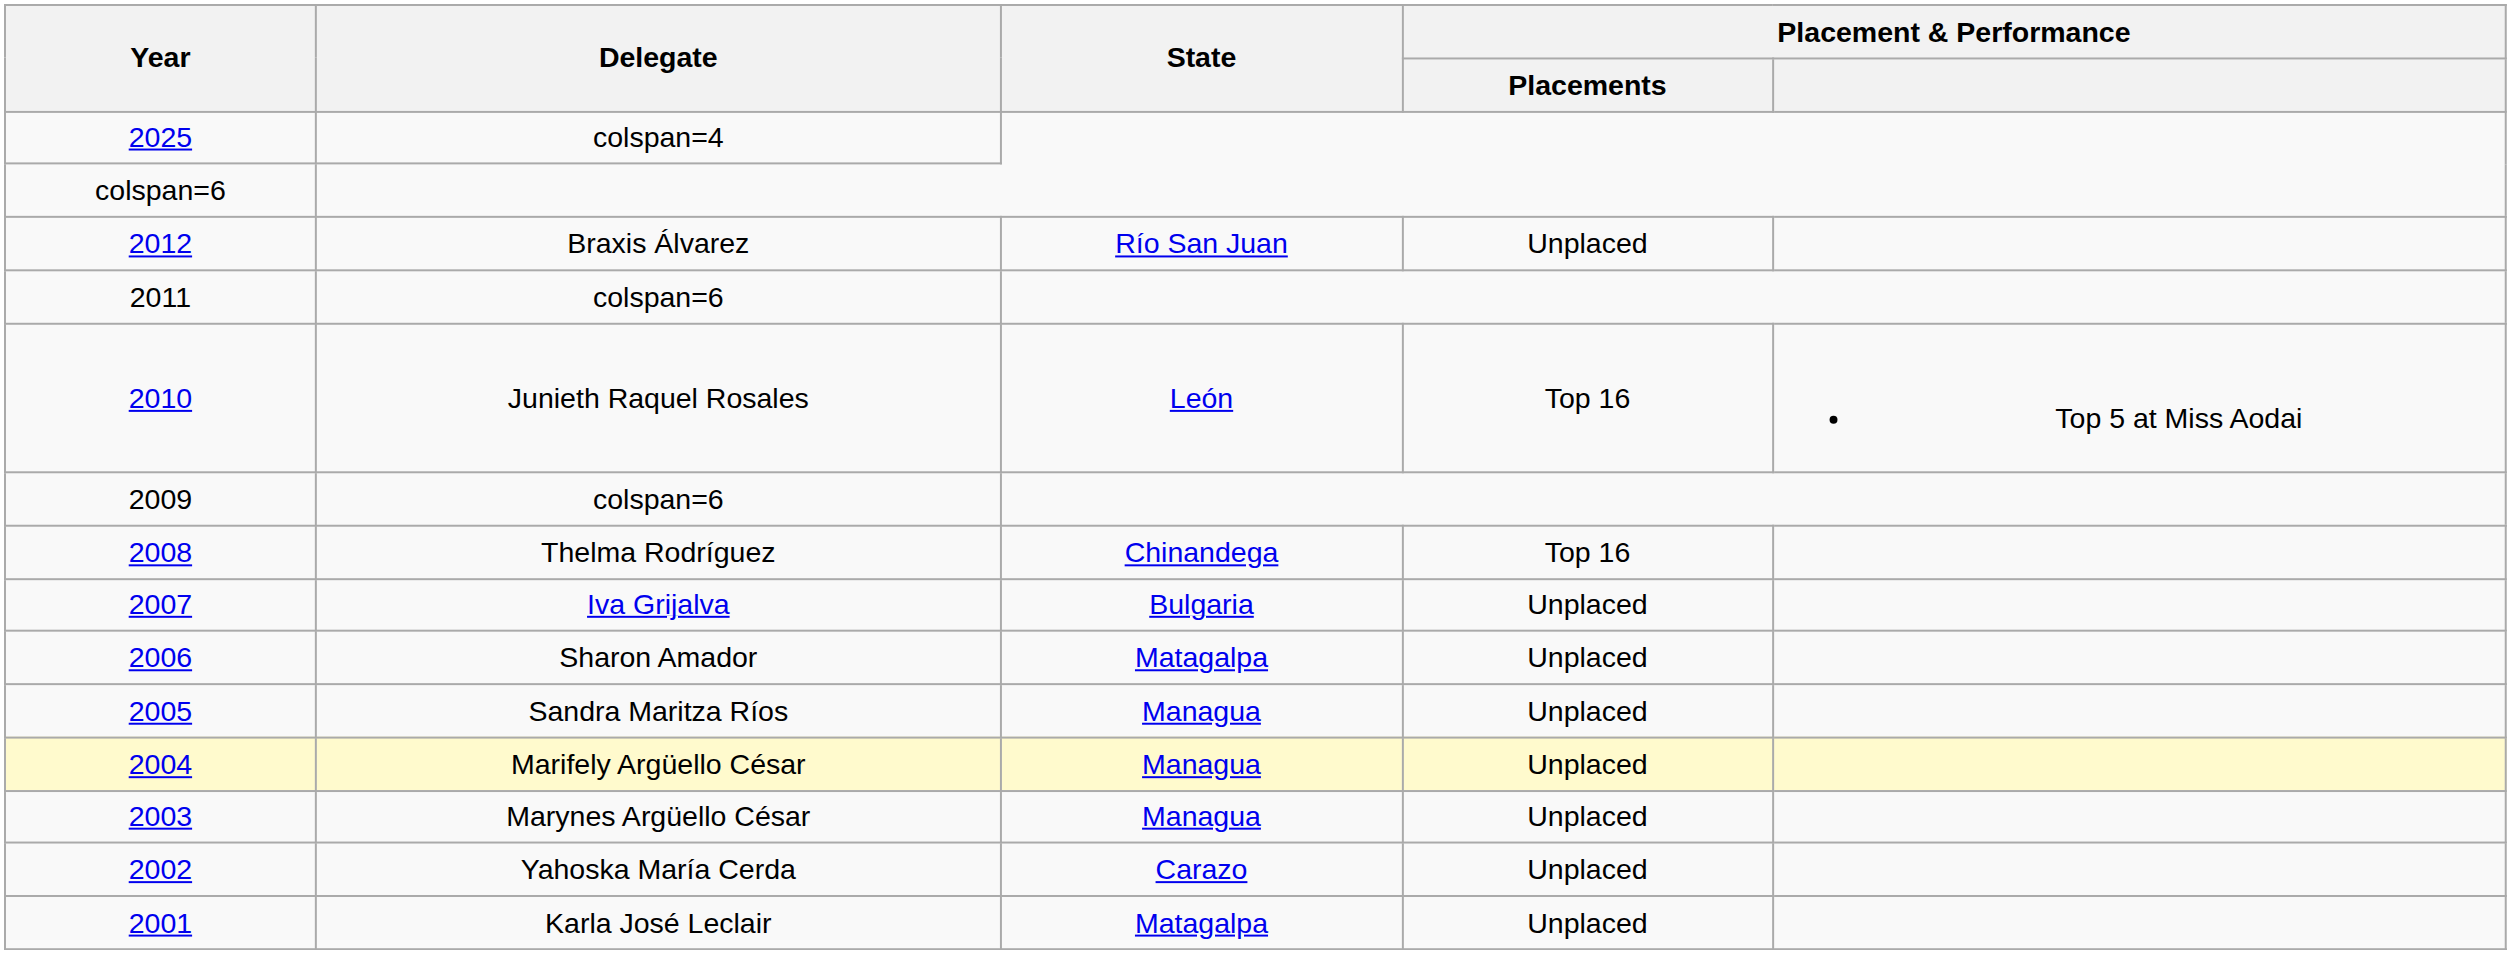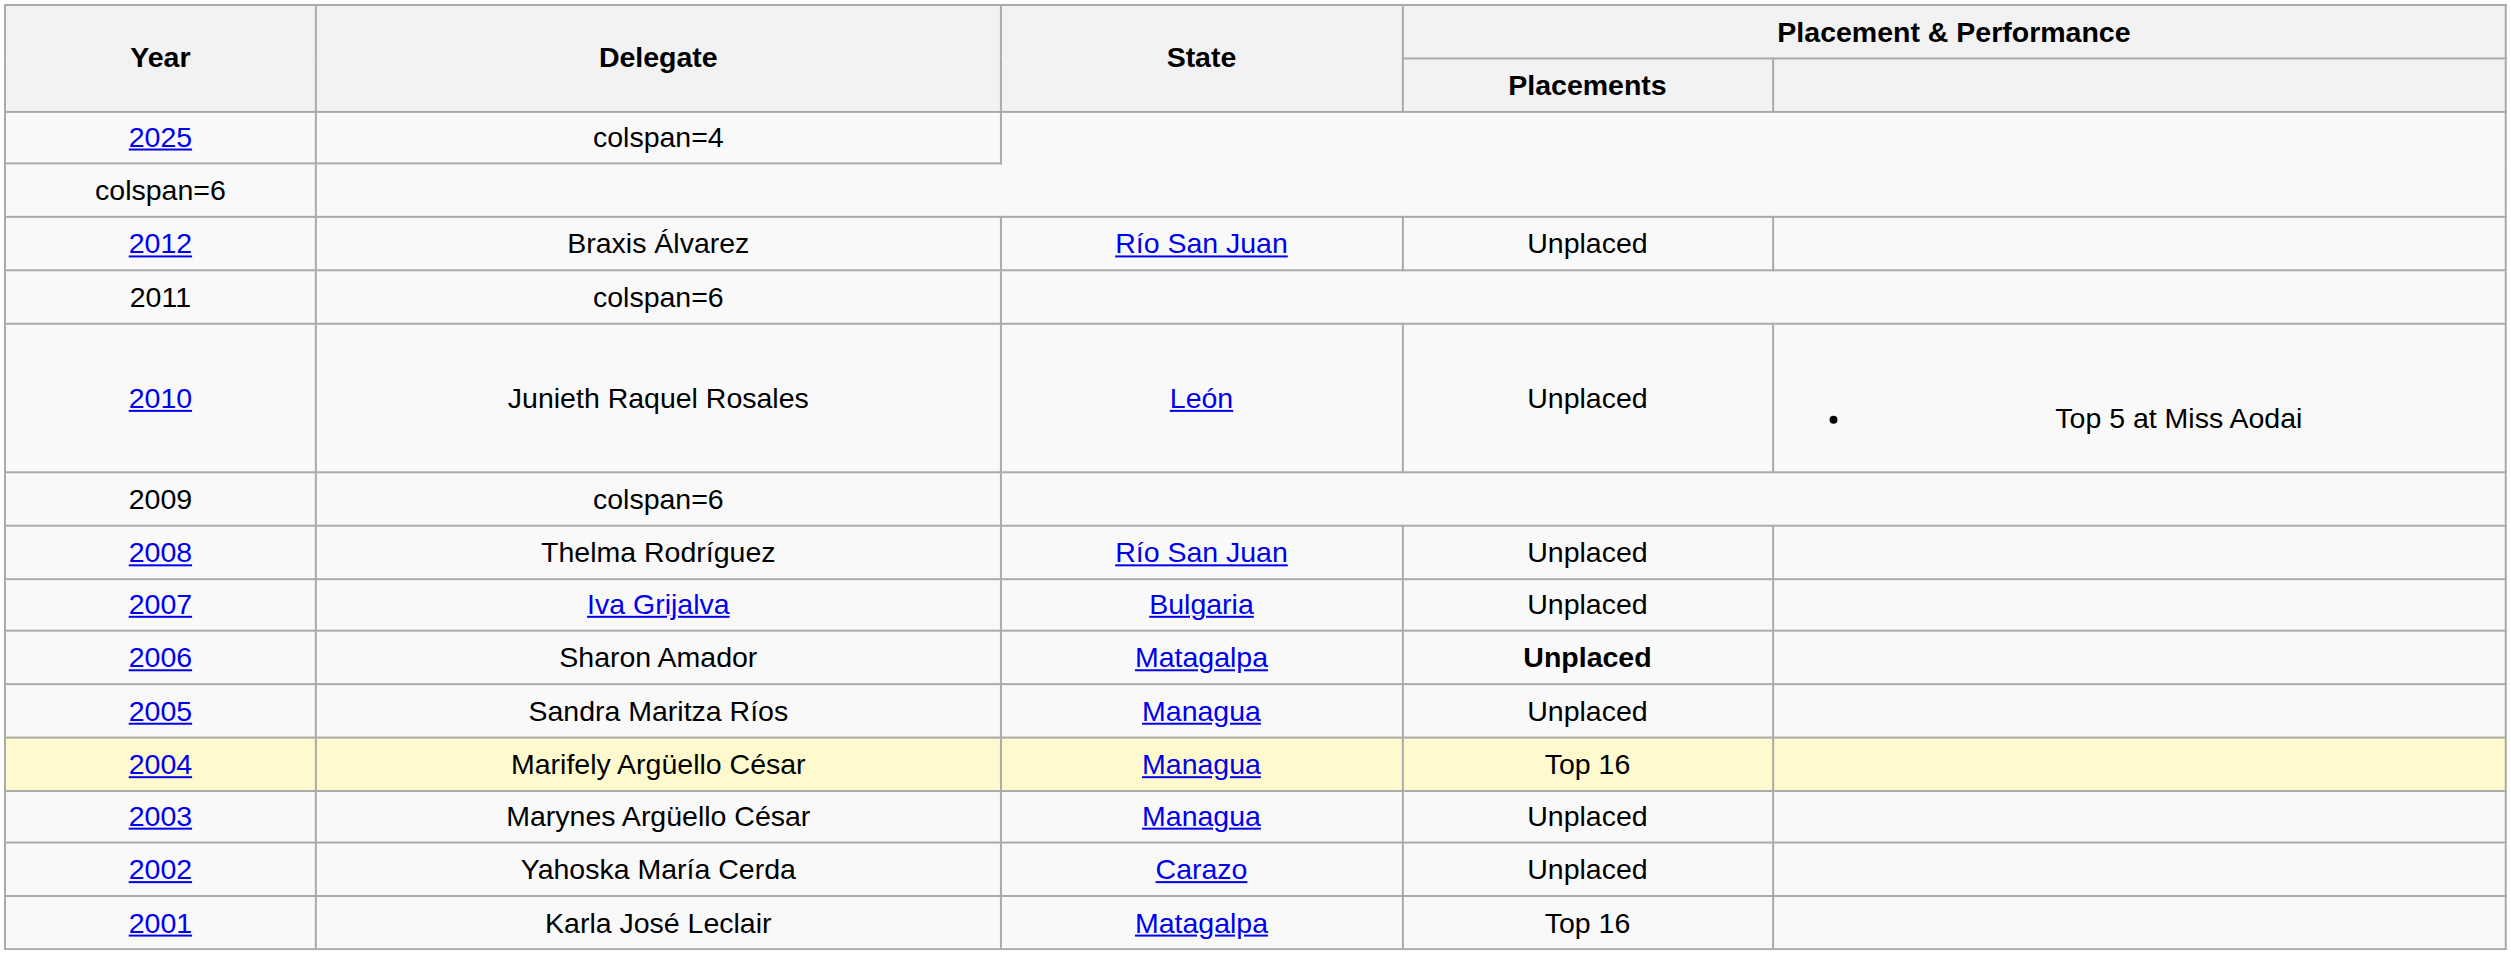(1587, 398) Top 16 -> (1587, 398) Unplaced
(1201, 552) Chinandega -> (1201, 552) Río San Juan
(1587, 552) Top 16 -> (1587, 552) Unplaced
(1587, 658) normal -> (1587, 658) bold
(1587, 764) Unplaced -> (1587, 764) Top 16
(1587, 923) Unplaced -> (1587, 923) Top 16
